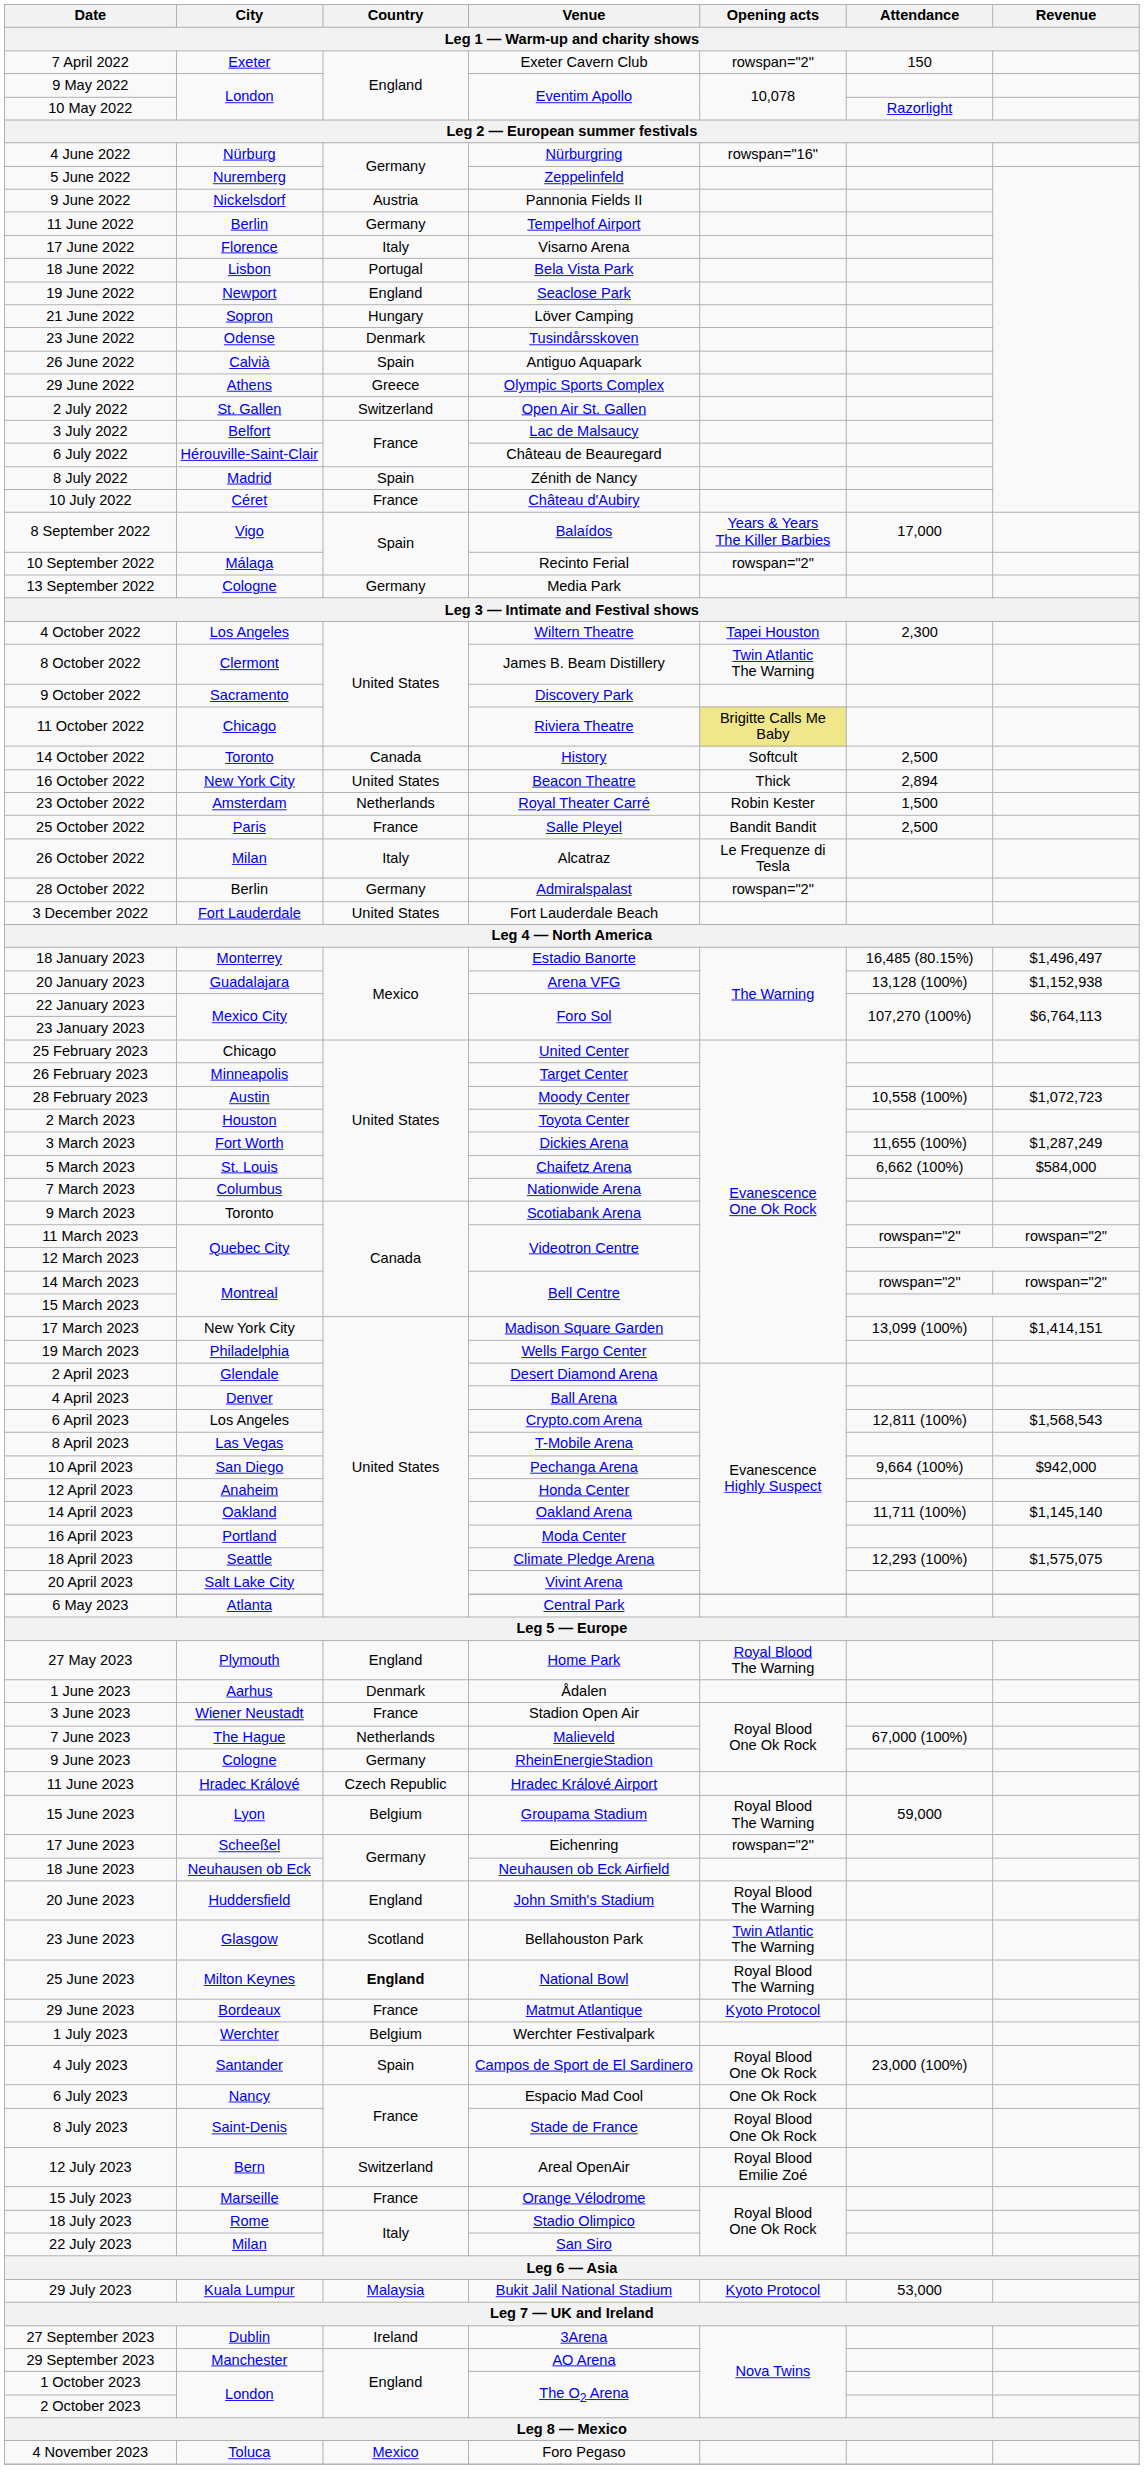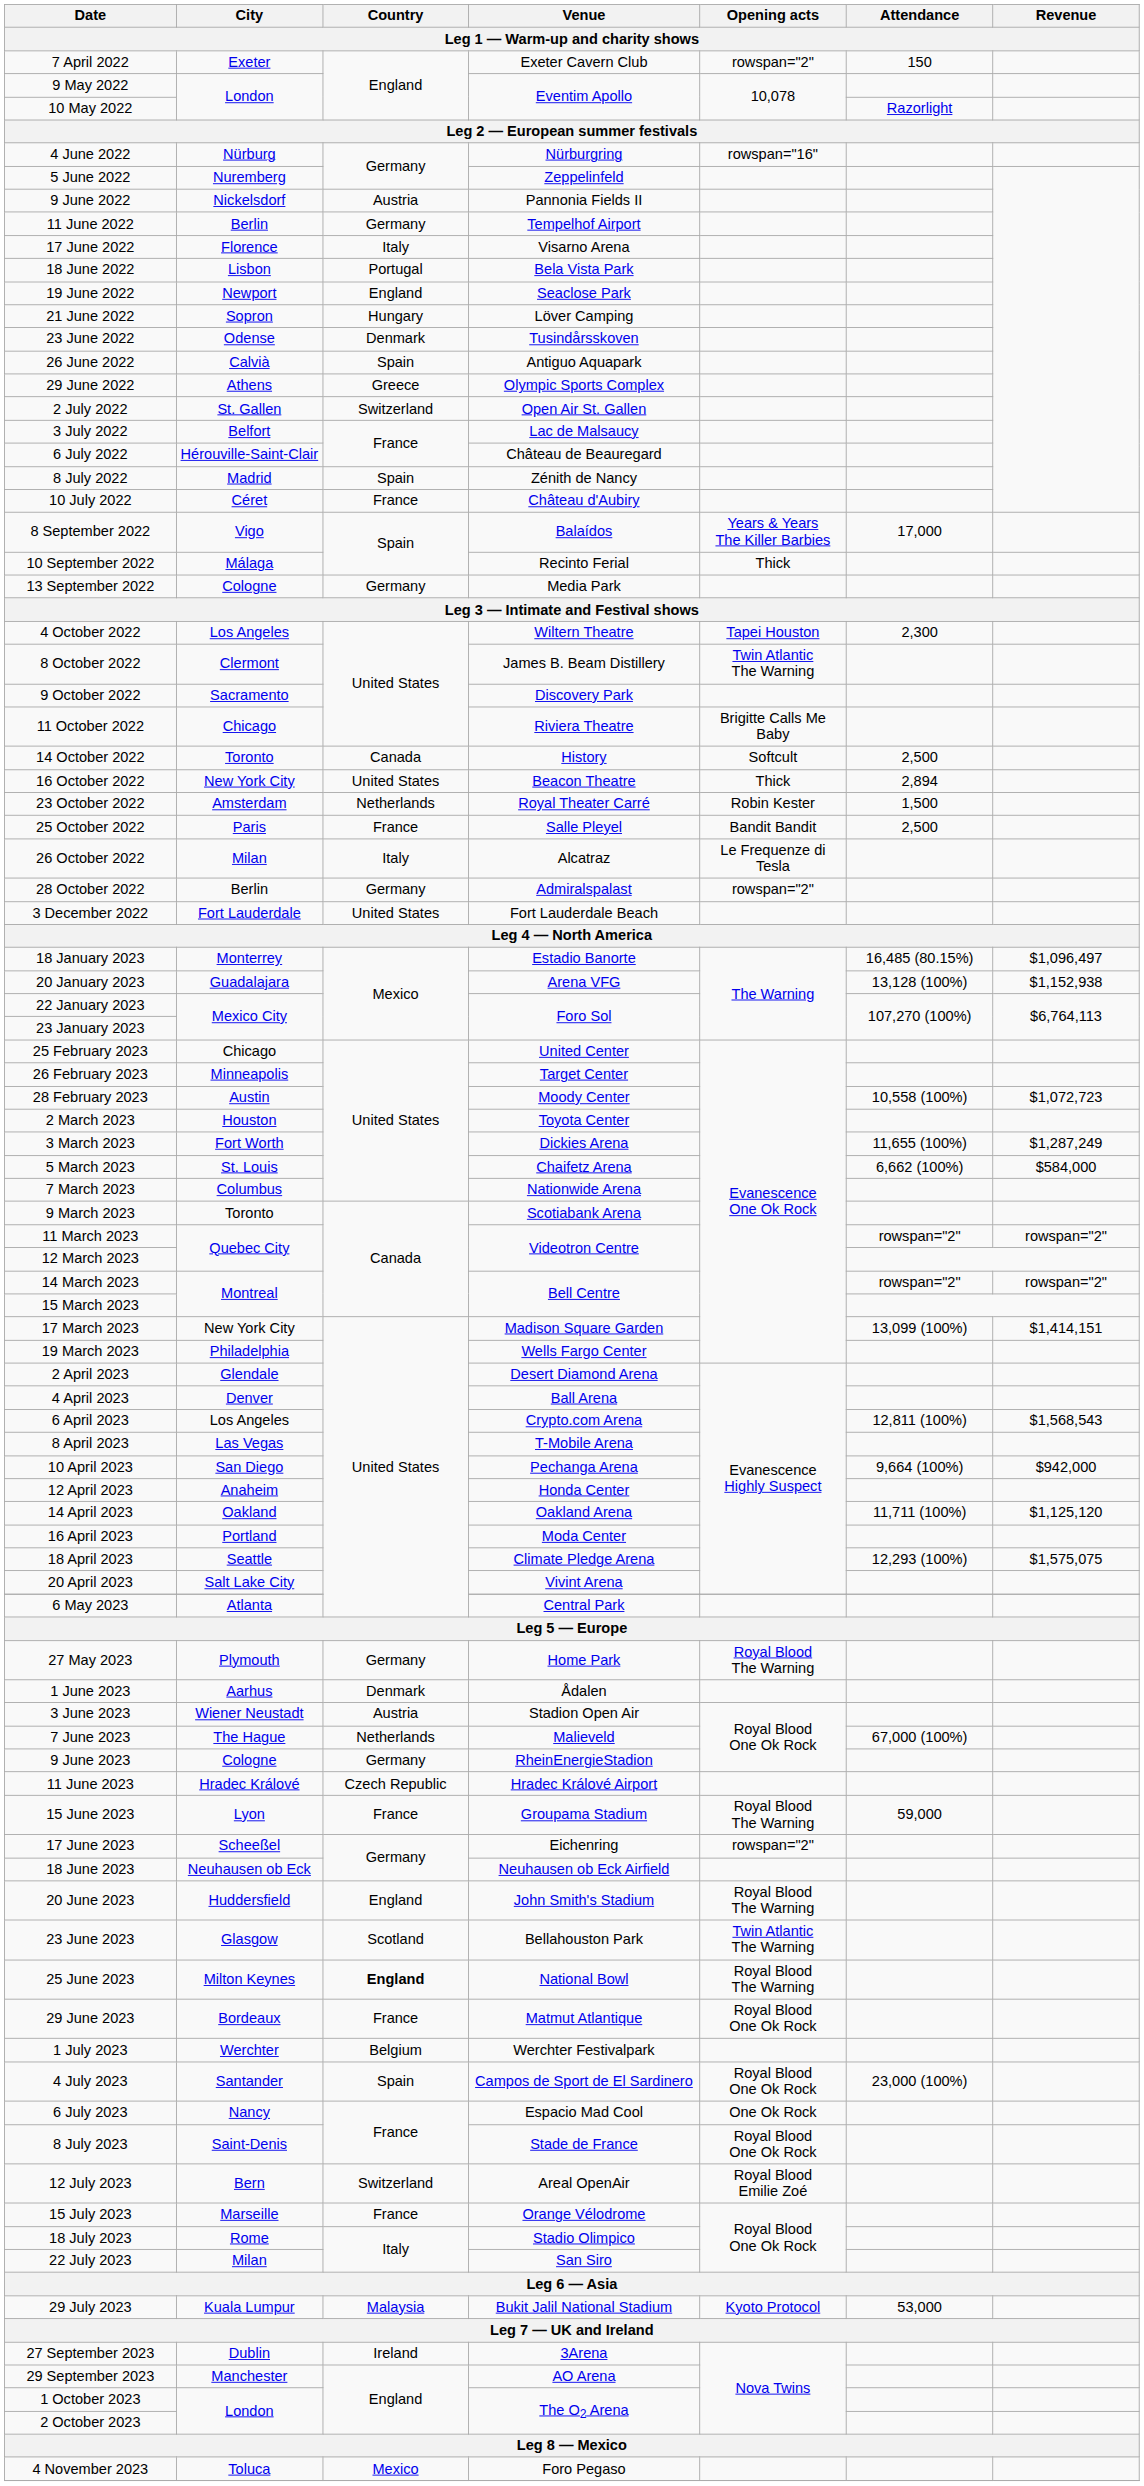(773, 563) rowspan="2" -> (773, 563) Thick
(773, 726) khaki background -> (773, 726) no background
(1066, 959) $1,496,497 -> (1066, 959) $1,096,497
(1066, 1513) $1,145,140 -> (1066, 1513) $1,125,120
(396, 1659) England -> (396, 1659) Germany
(396, 1714) France -> (396, 1714) Austria
(396, 1814) Belgium -> (396, 1814) France
(773, 2010) Kyoto Protocol -> (773, 2018) Royal Blood One Ok Rock
